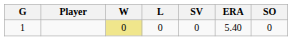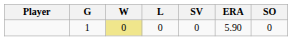columns swapped: (73, 12) <-> (23, 12)
(233, 28) 5.40 -> (233, 28) 5.90
